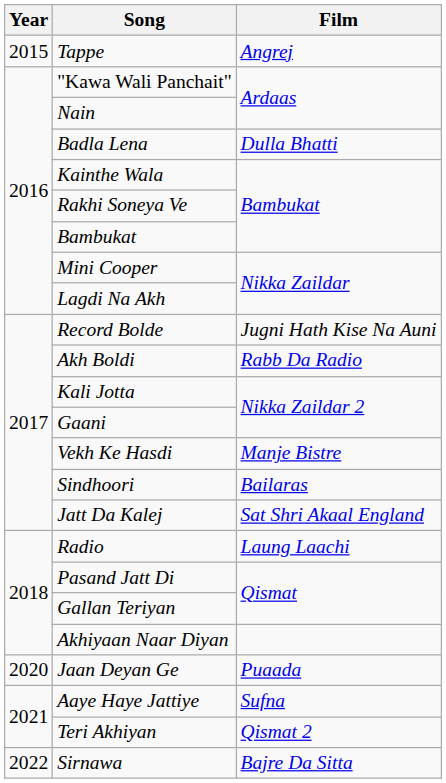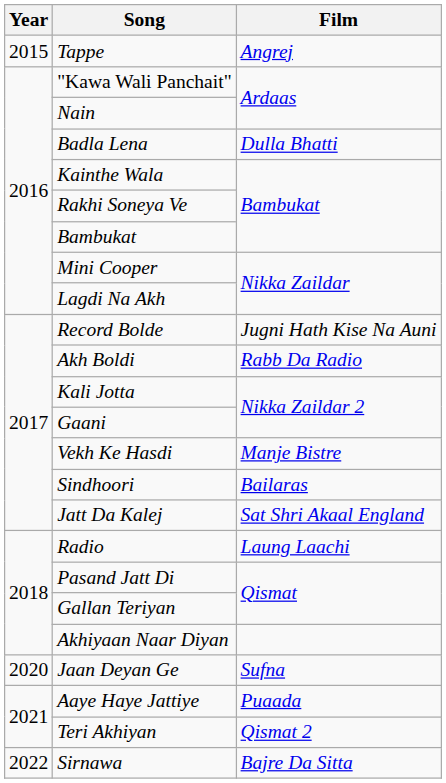(271, 670) Puaada -> (263, 670) Sufna
(263, 701) Sufna -> (271, 701) Puaada
